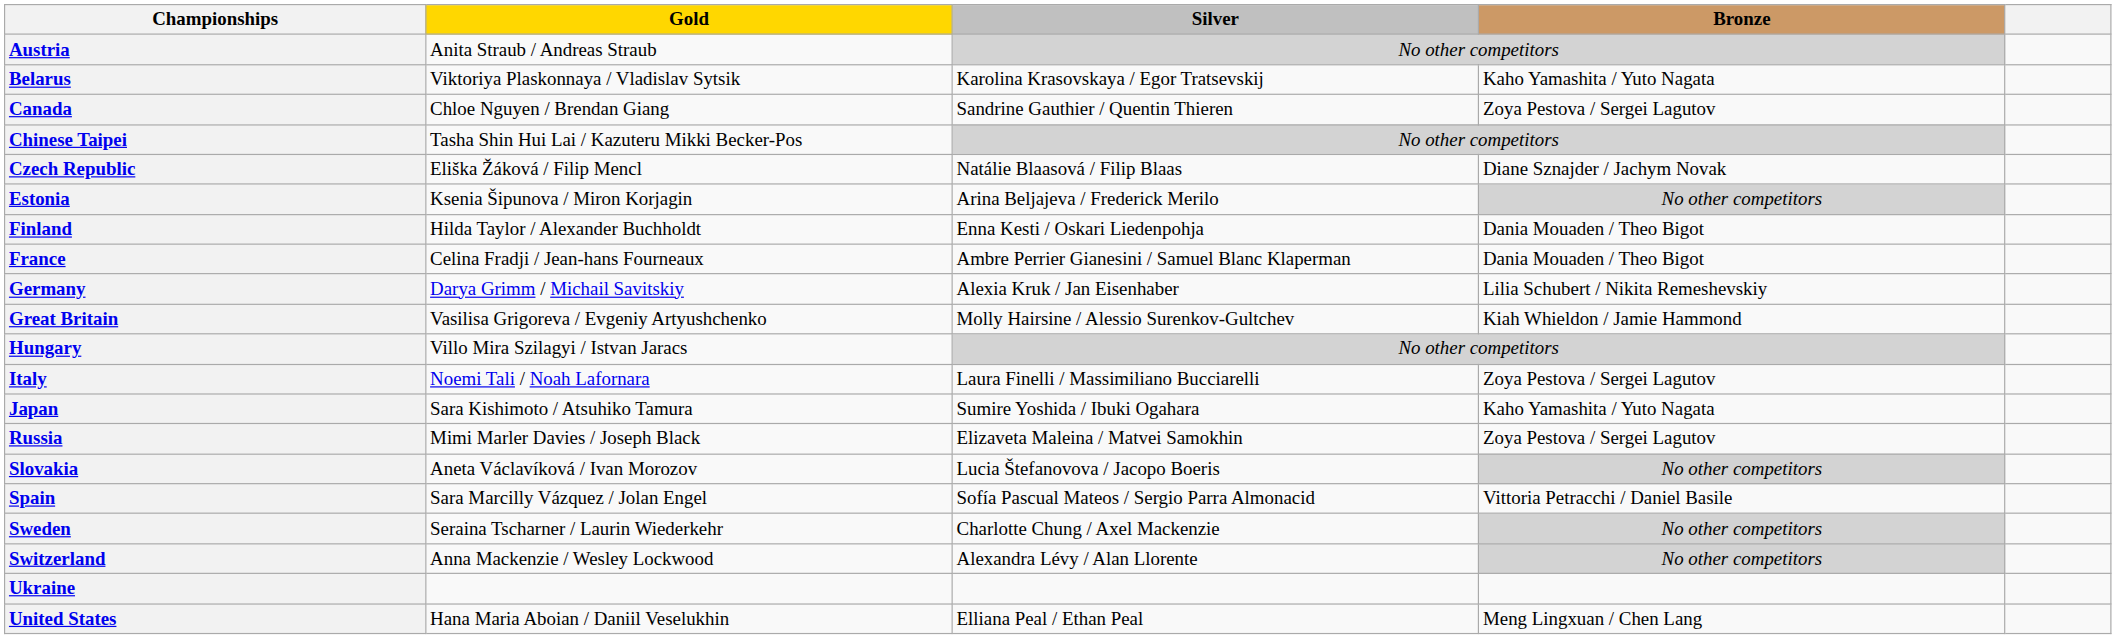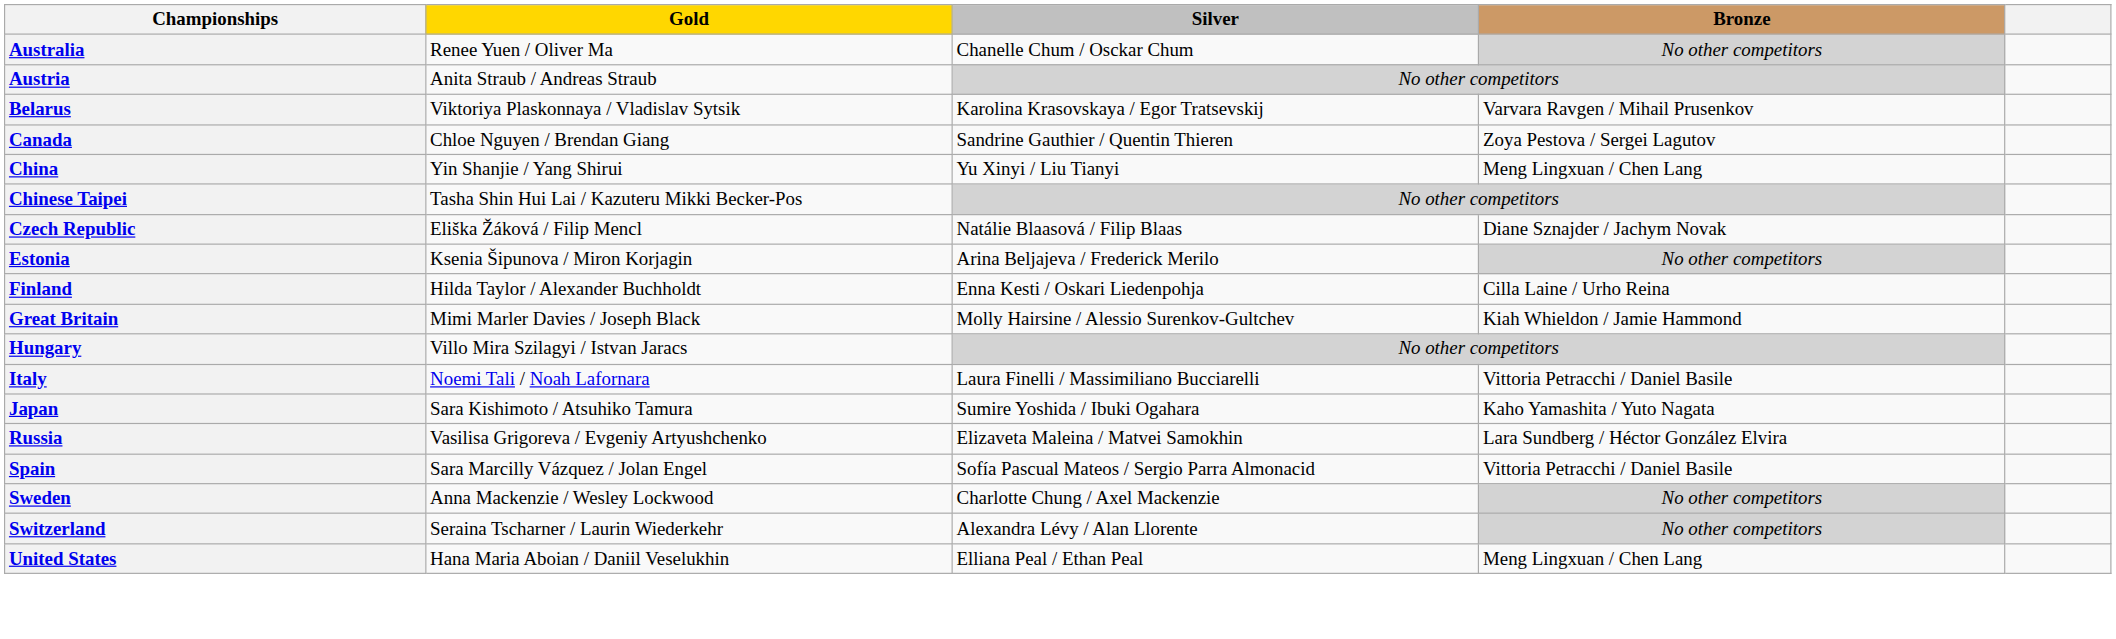+ row: (47, 49)
(1599, 79) Kaho Yamashita / Yuto Nagata -> (1618, 109) Varvara Ravgen / Mihail Prusenkov
+ row: (34, 169)
(1593, 229) Dania Mouaden / Theo Bigot -> (1576, 288) Cilla Laine / Urho Reina
- row: (37, 259)
- row: (47, 288)
(598, 318) Vasilisa Grigoreva / Evgeniy Artyushchenko -> (565, 318) Mimi Marler Davies / Joseph Black
(1599, 378) Zoya Pestova / Sergei Lagutov -> (1608, 378) Vittoria Petracchi / Daniel Basile
(565, 438) Mimi Marler Davies / Joseph Black -> (598, 438) Vasilisa Grigoreva / Evgeniy Artyushchenko
(1599, 438) Zoya Pestova / Sergei Lagutov -> (1635, 438) Lara Sundberg / Héctor González Elvira
- row: (44, 468)
(577, 528) Seraina Tscharner / Laurin Wiederkehr -> (572, 498) Anna Mackenzie / Wesley Lockwood
(572, 558) Anna Mackenzie / Wesley Lockwood -> (577, 528) Seraina Tscharner / Laurin Wiederkehr
- row: (42, 588)
